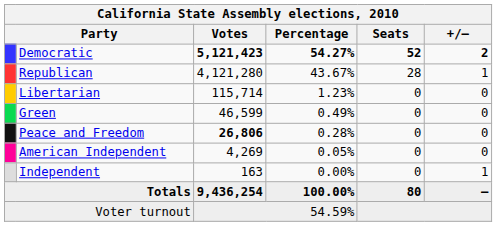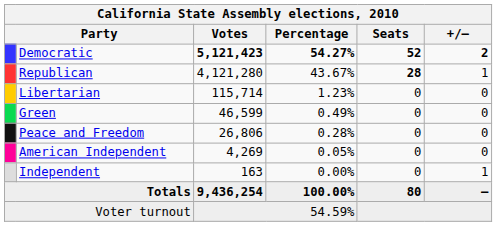(414, 74) normal -> (414, 74) bold
(241, 133) bold -> (241, 133) normal
